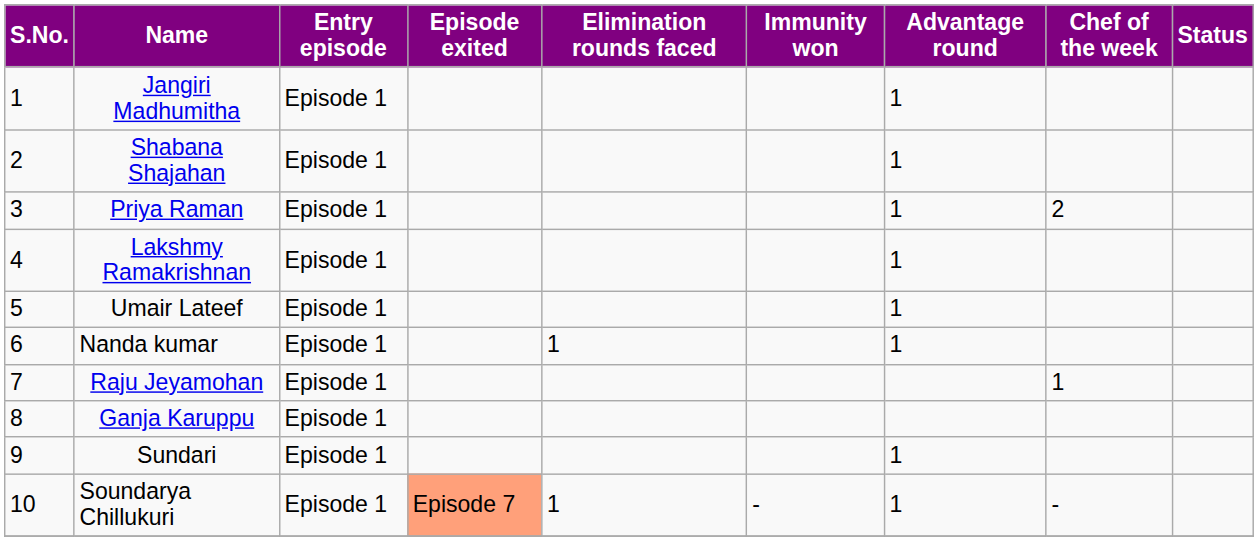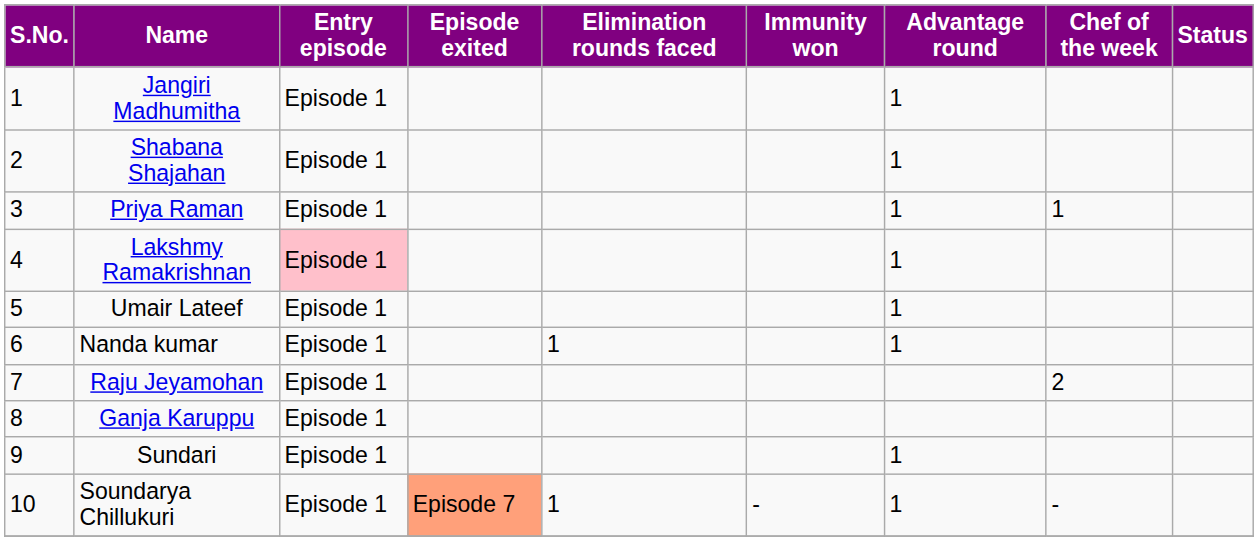(1058, 210) 2 -> (1058, 210) 1
(336, 259) no background -> (336, 259) pink background
(1058, 382) 1 -> (1058, 382) 2
